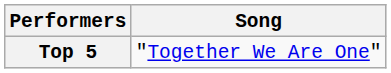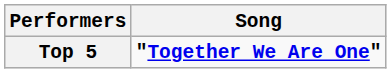(259, 52) normal -> (259, 52) bold
